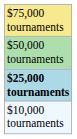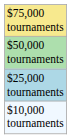(38, 84) bold -> (35, 84) normal
